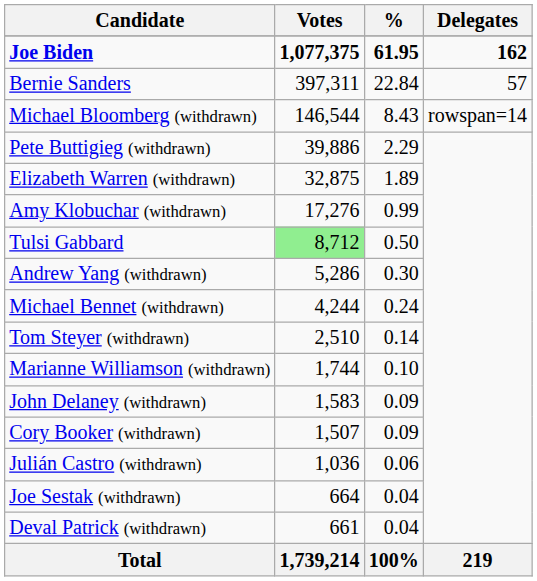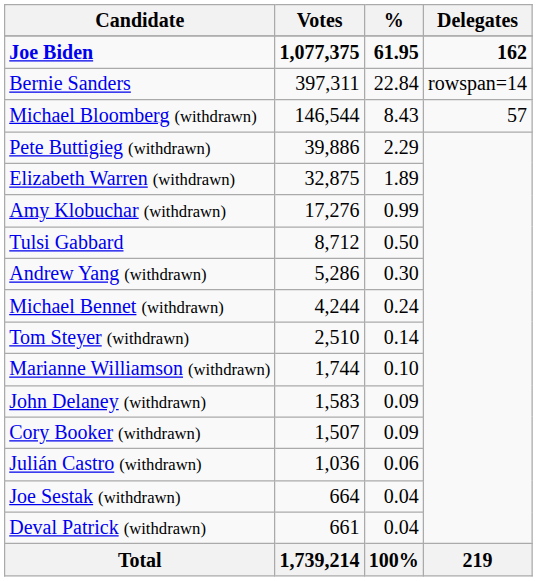(517, 83) 57 -> (478, 83) rowspan=14
(478, 115) rowspan=14 -> (517, 115) 57
(337, 242) lightgreen background -> (337, 242) no background
